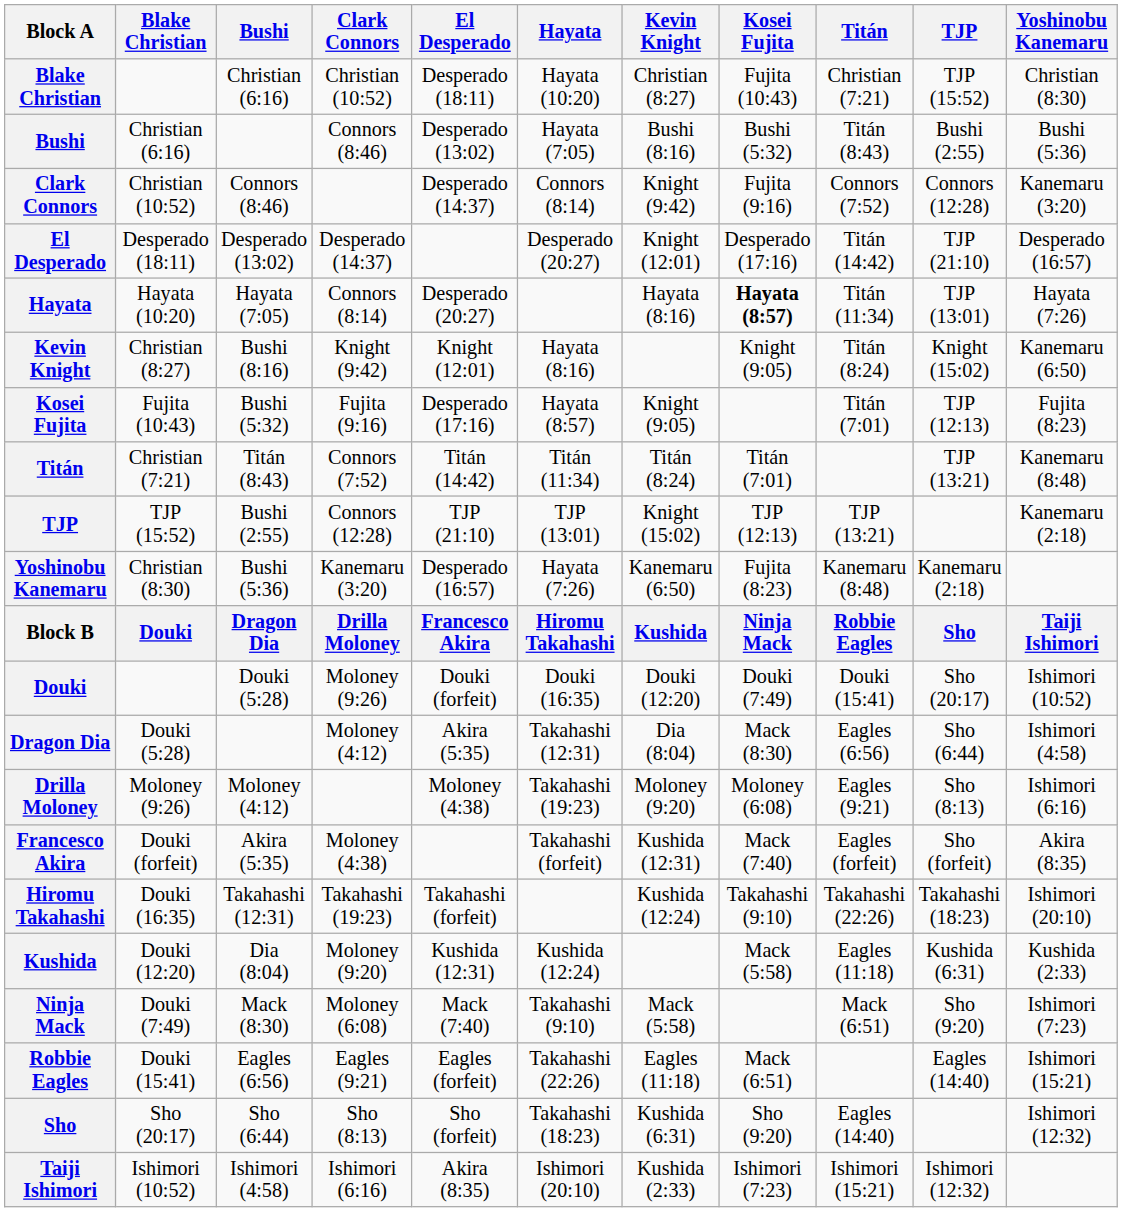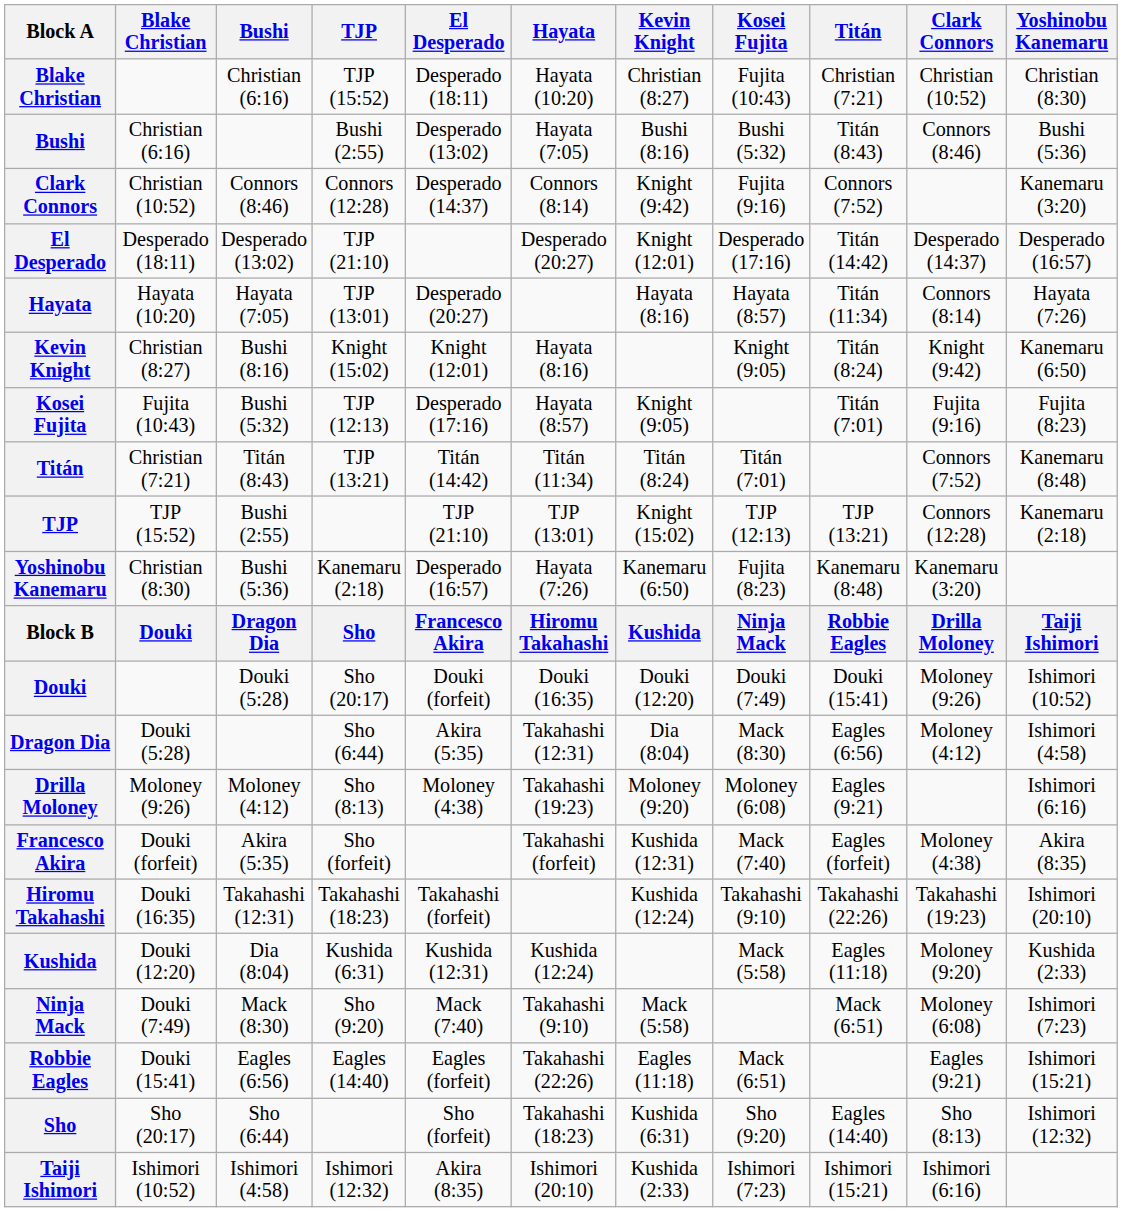columns swapped: (362, 31) <-> (960, 31)
(767, 305) bold -> (761, 305) normal
